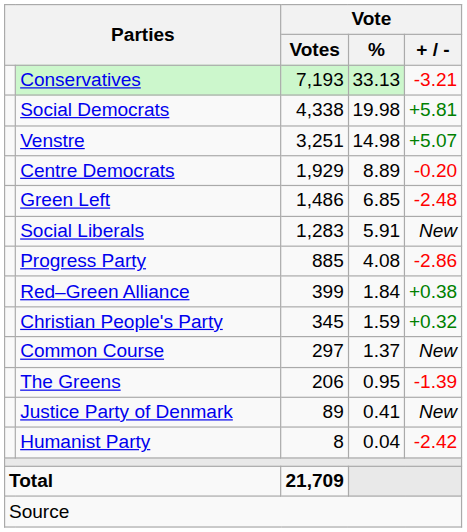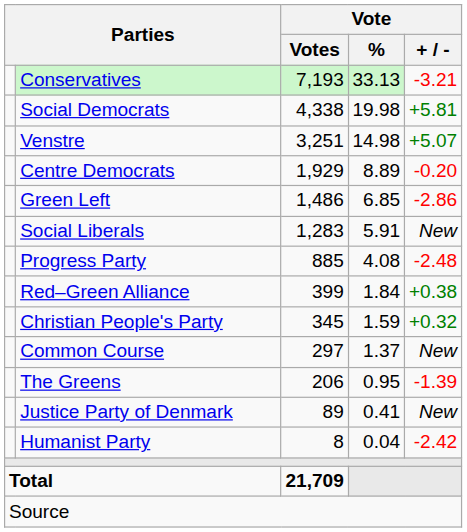(435, 200) -2.48 -> (435, 200) -2.86
(435, 261) -2.86 -> (435, 261) -2.48
